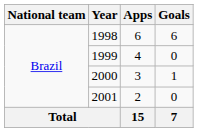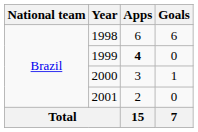(138, 55) normal -> (138, 55) bold
